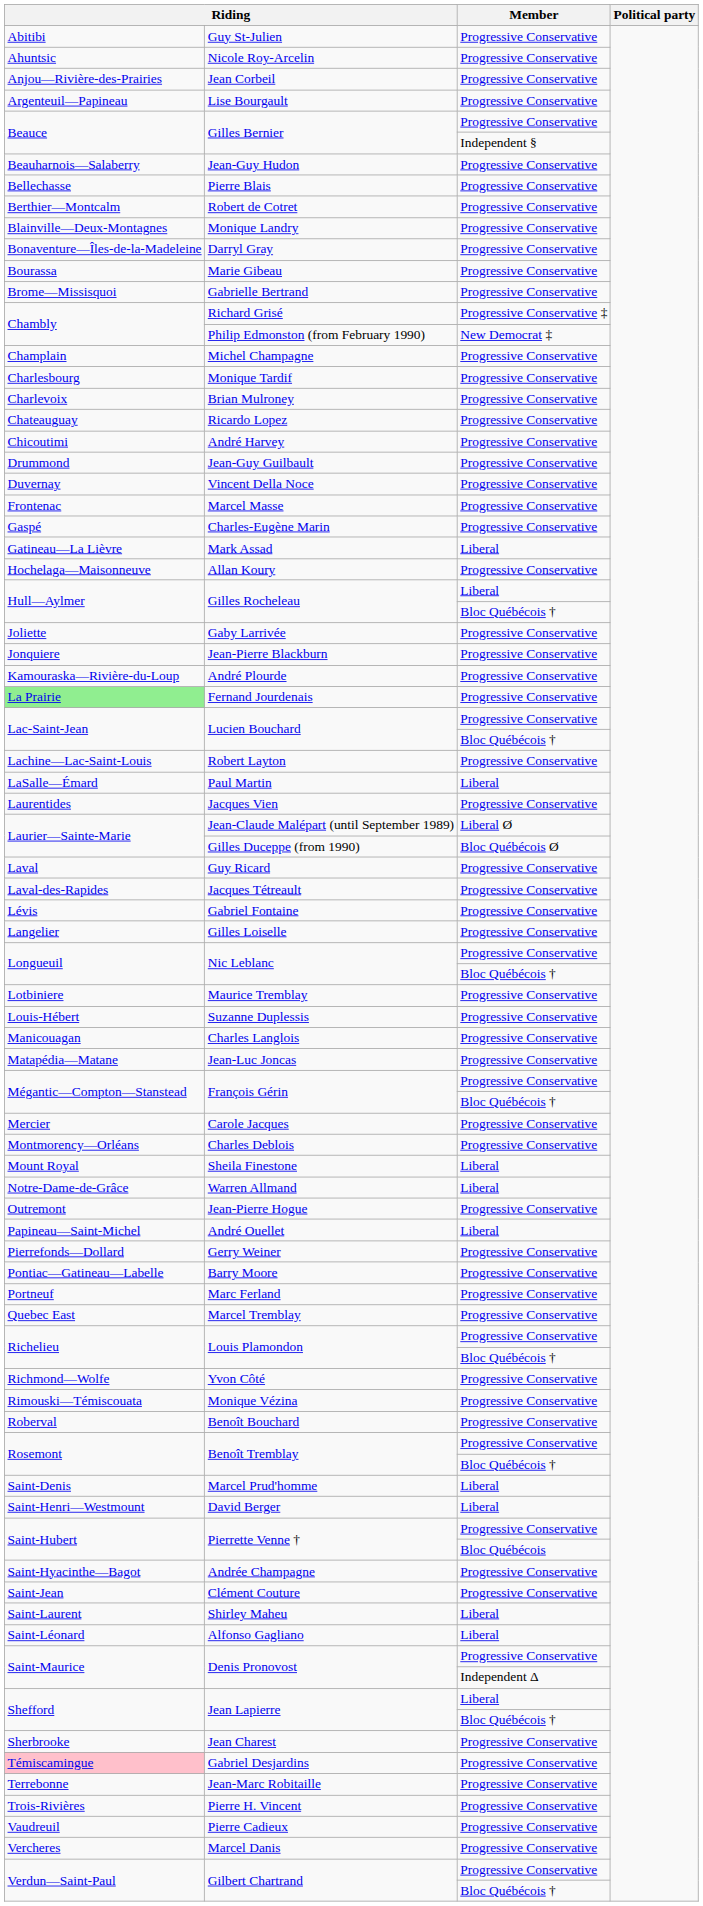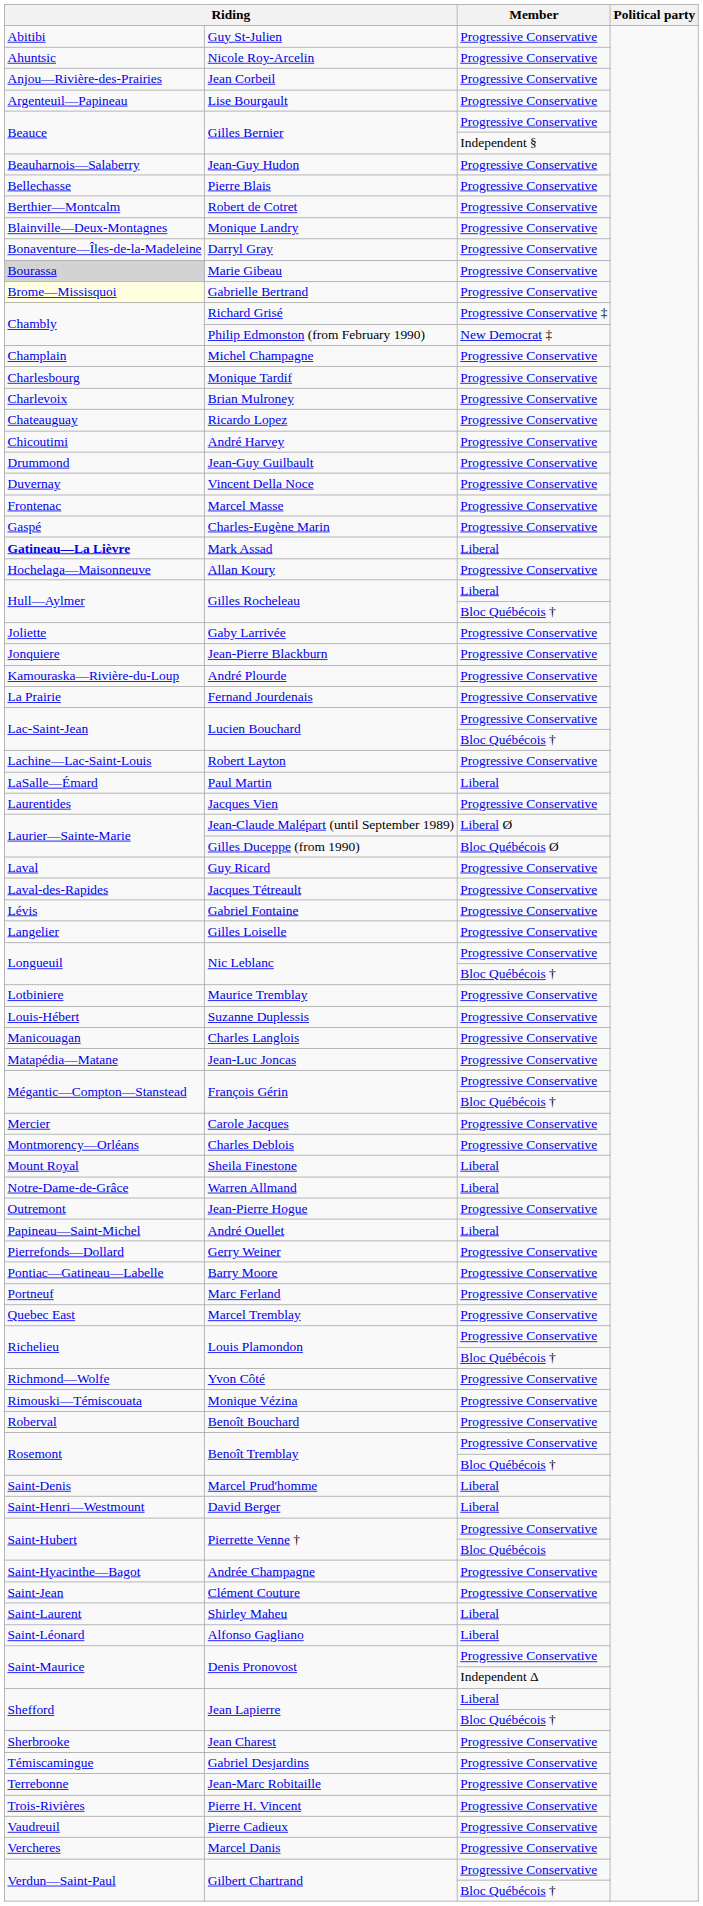(32, 270) no background -> (32, 270) lightgrey background
(62, 292) no background -> (62, 292) lightyellow background
(65, 548) normal -> (69, 548) bold
(34, 697) lightgreen background -> (34, 697) no background
(50, 1762) pink background -> (50, 1762) no background
